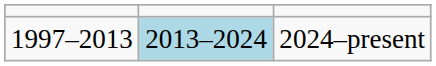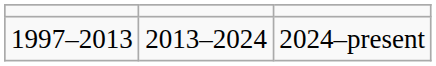(206, 38) lightblue background -> (206, 38) no background
